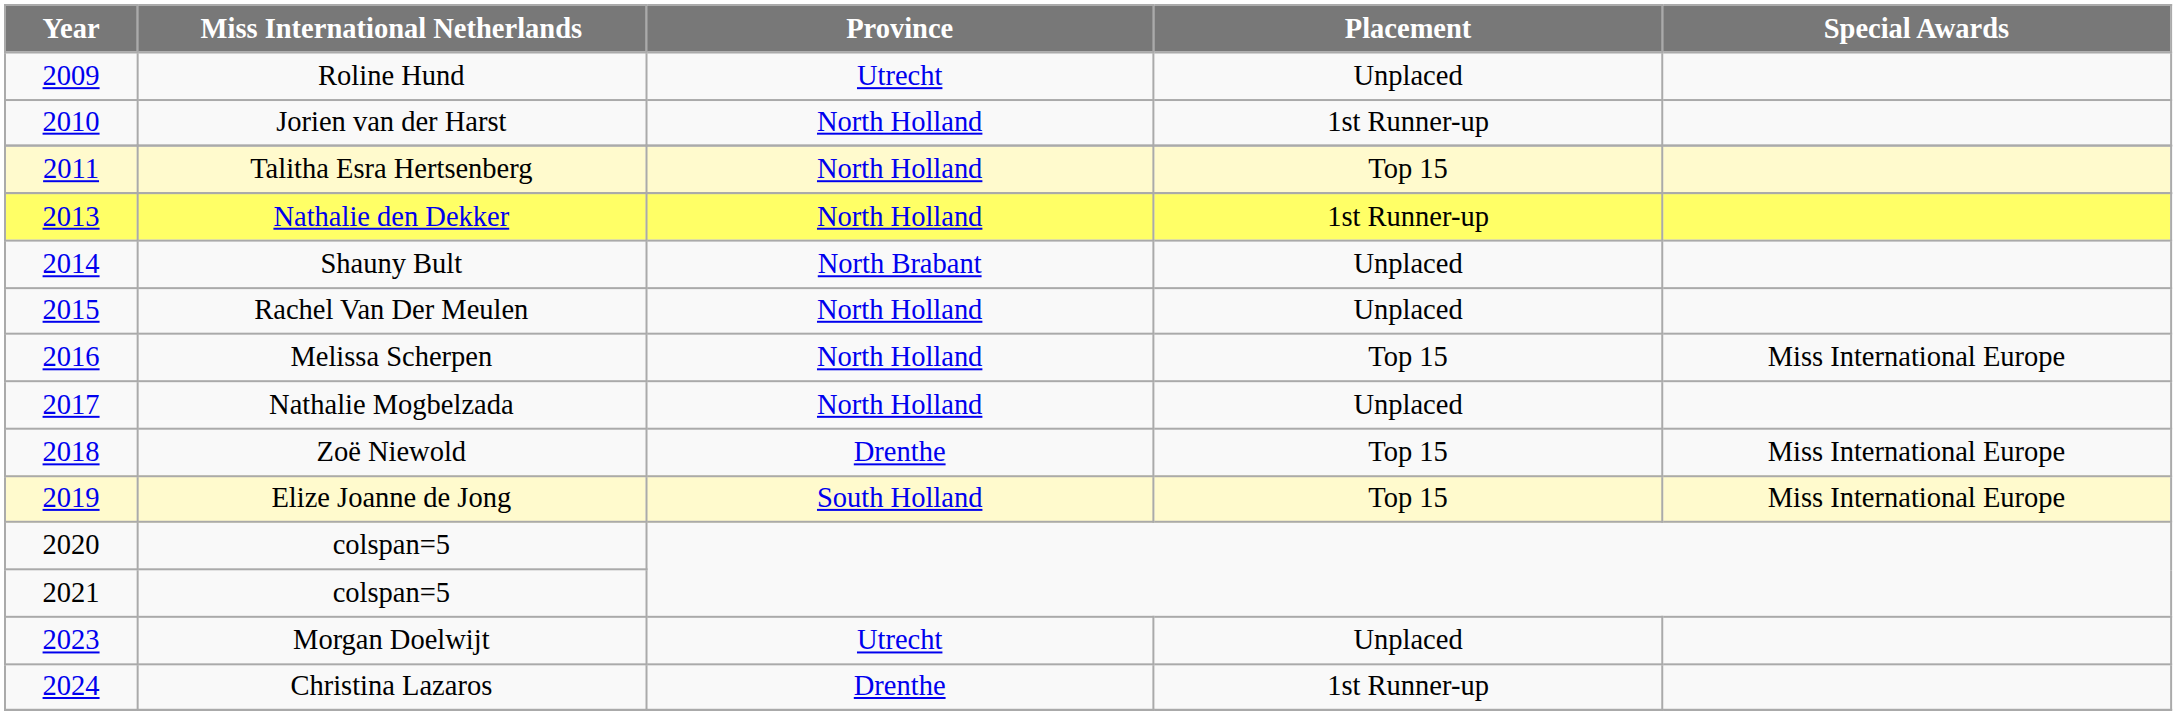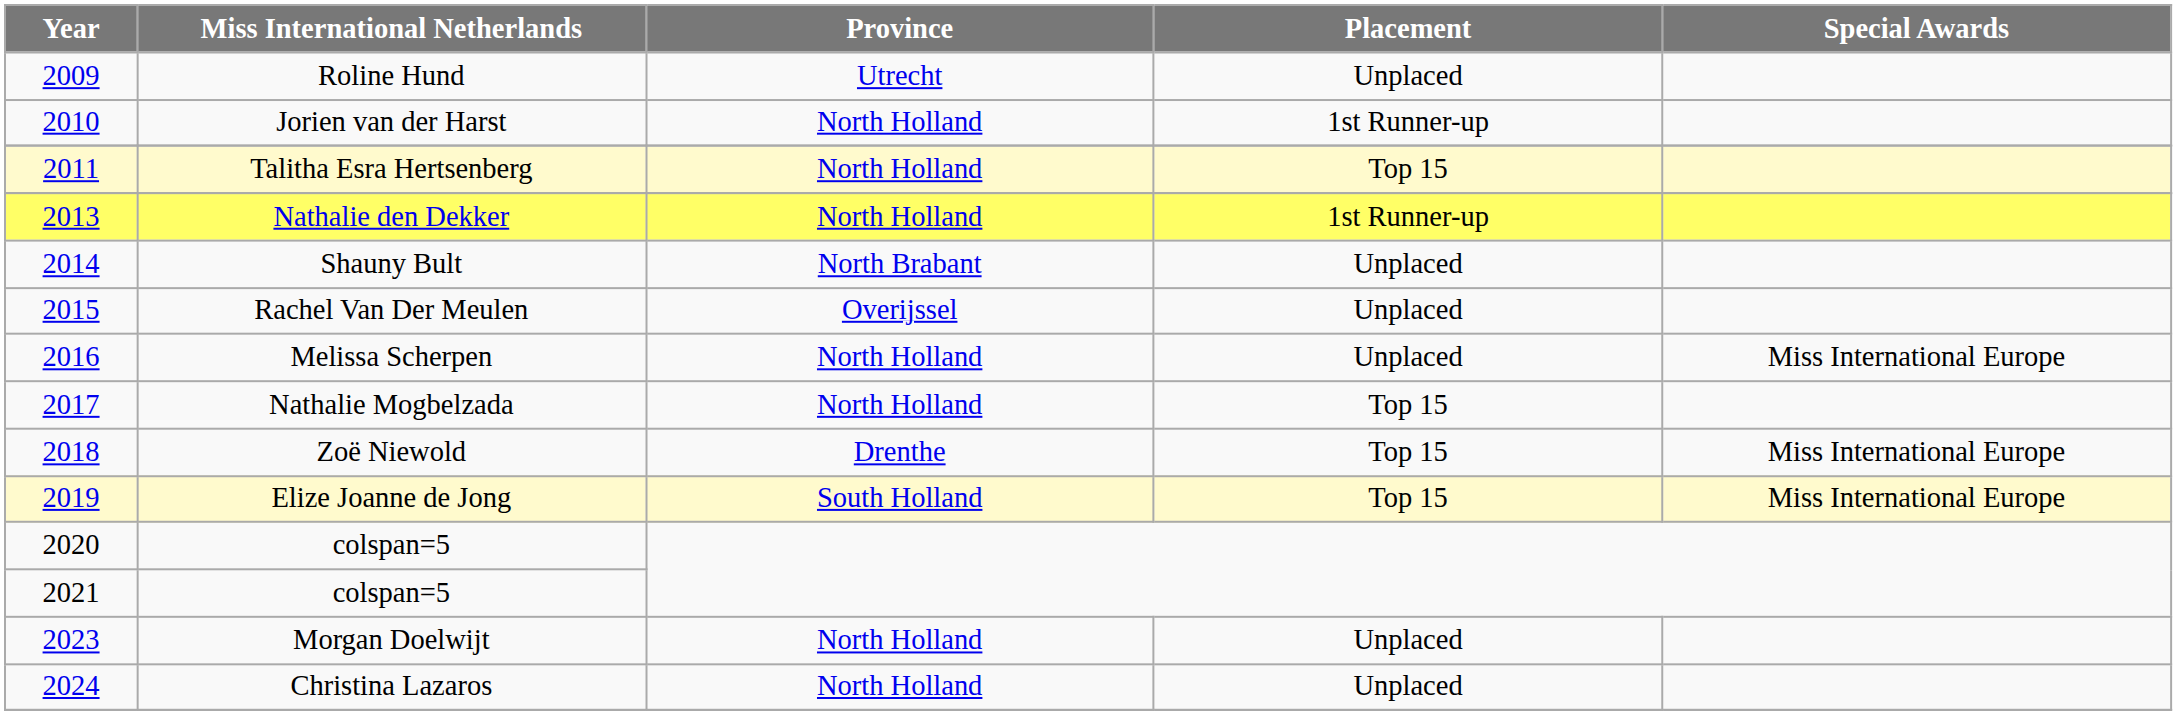(900, 310) North Holland -> (900, 310) Overijssel
(1408, 357) Top 15 -> (1408, 357) Unplaced
(1408, 404) Unplaced -> (1408, 404) Top 15
(900, 639) Utrecht -> (900, 639) North Holland
(900, 686) Drenthe -> (900, 686) North Holland
(1408, 686) 1st Runner-up -> (1408, 686) Unplaced
